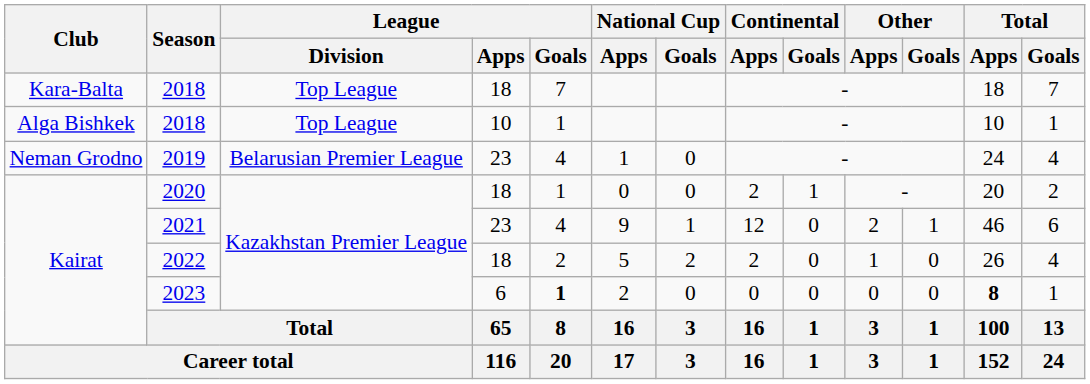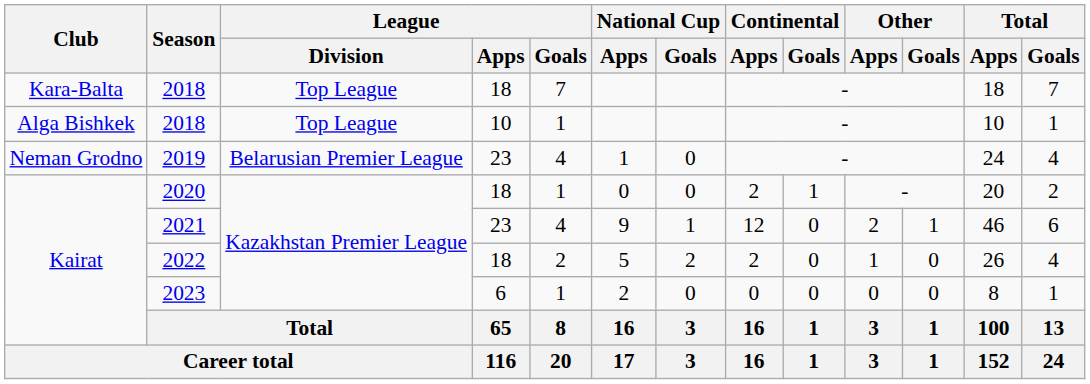(561, 293) bold -> (561, 293) normal
(994, 293) bold -> (994, 293) normal
